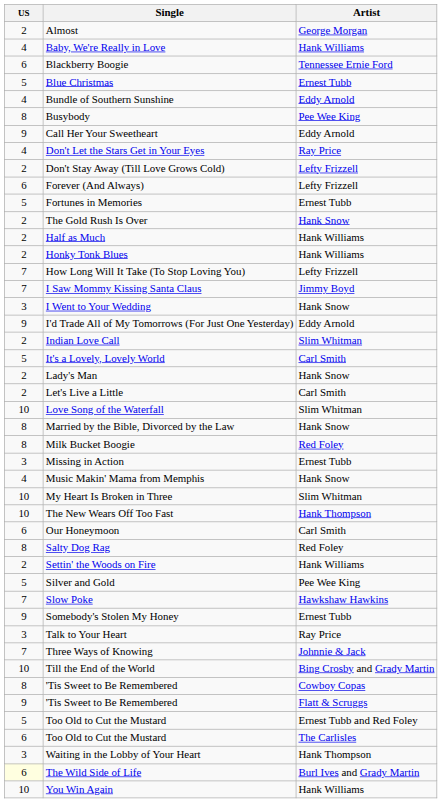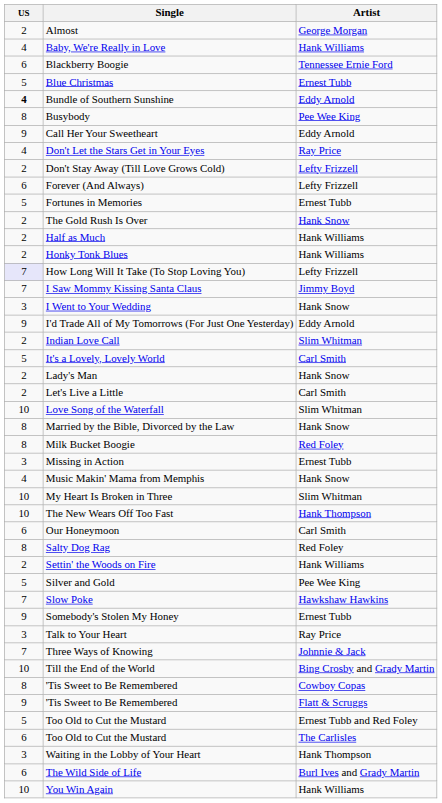(24, 99) normal -> (24, 99) bold
(24, 271) no background -> (24, 271) lavender background
(24, 772) lightyellow background -> (24, 772) no background
